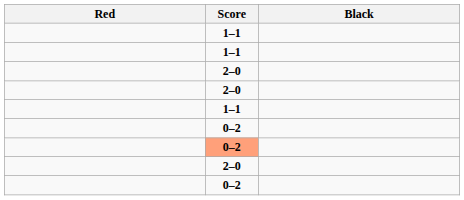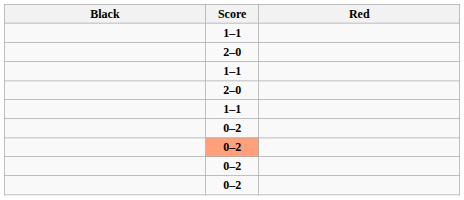columns swapped: (105, 14) <-> (359, 14)
(232, 52) 1–1 -> (232, 52) 2–0
(232, 71) 2–0 -> (232, 71) 1–1
(232, 166) 2–0 -> (232, 166) 0–2
